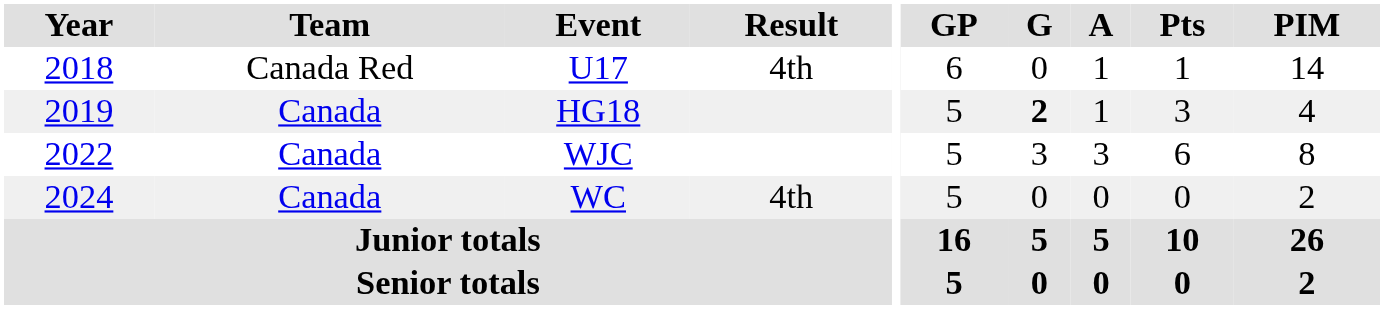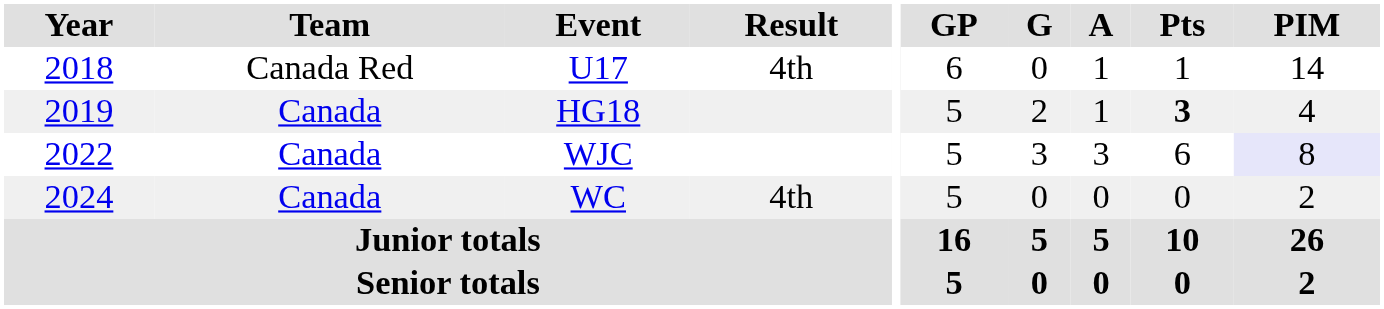(1039, 110) bold -> (1039, 110) normal
(1182, 110) normal -> (1182, 110) bold
(1307, 153) no background -> (1307, 153) lavender background
